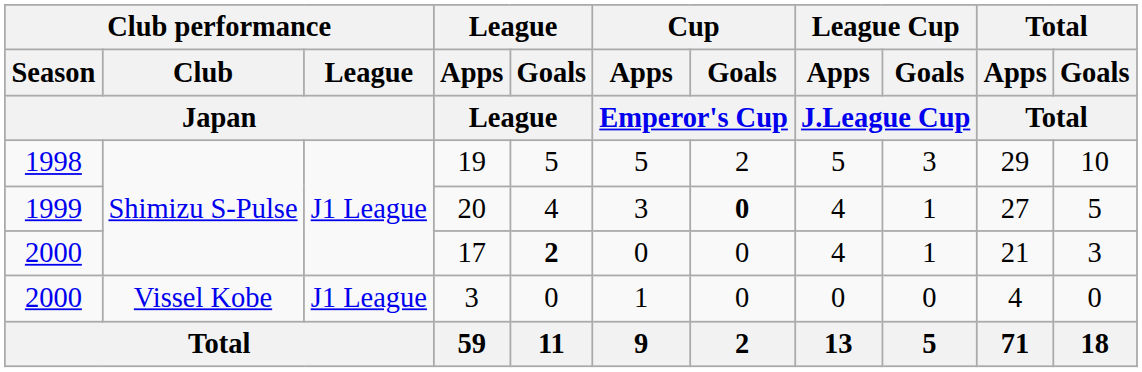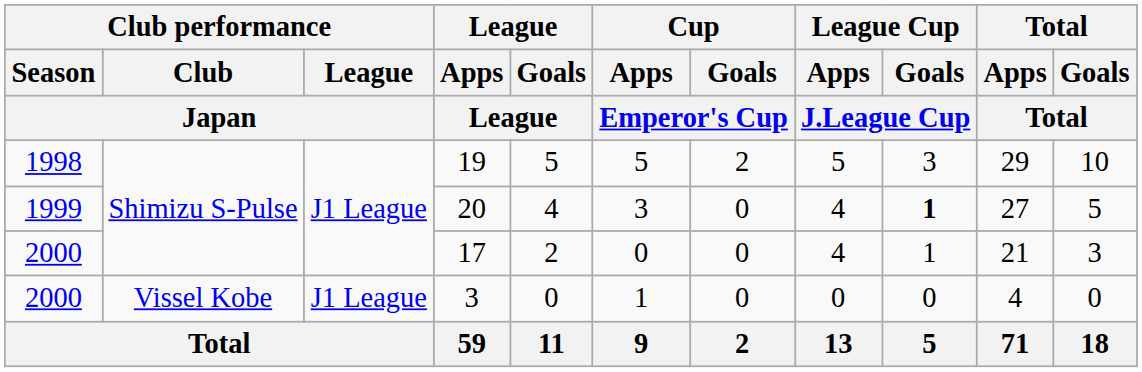(742, 207) bold -> (742, 207) normal
(929, 207) normal -> (929, 207) bold
(551, 252) bold -> (551, 252) normal
